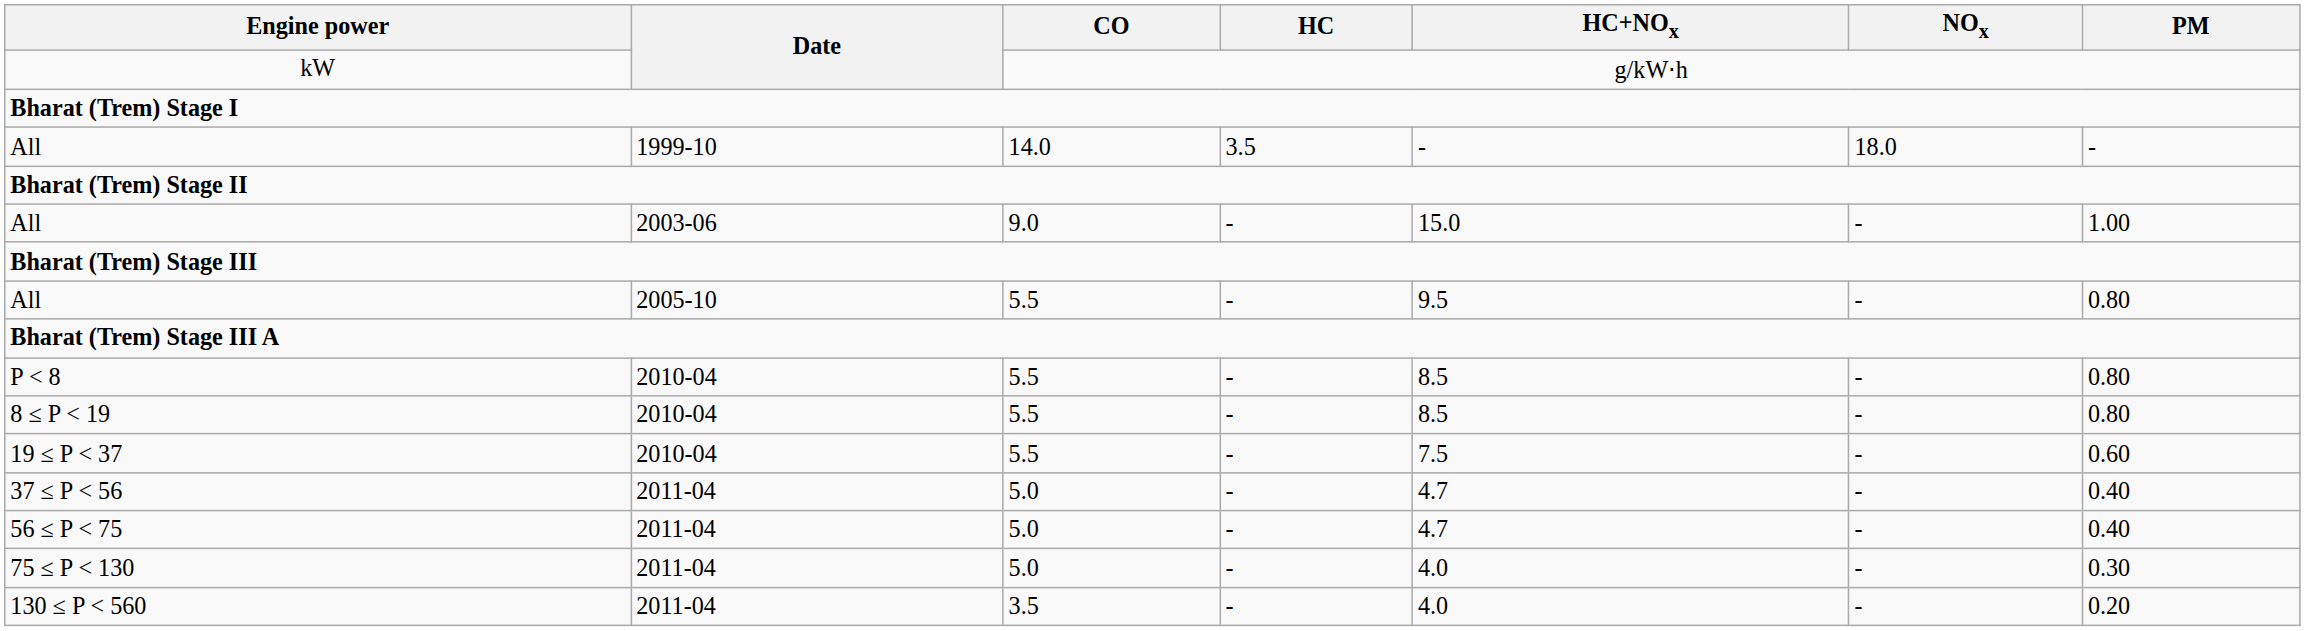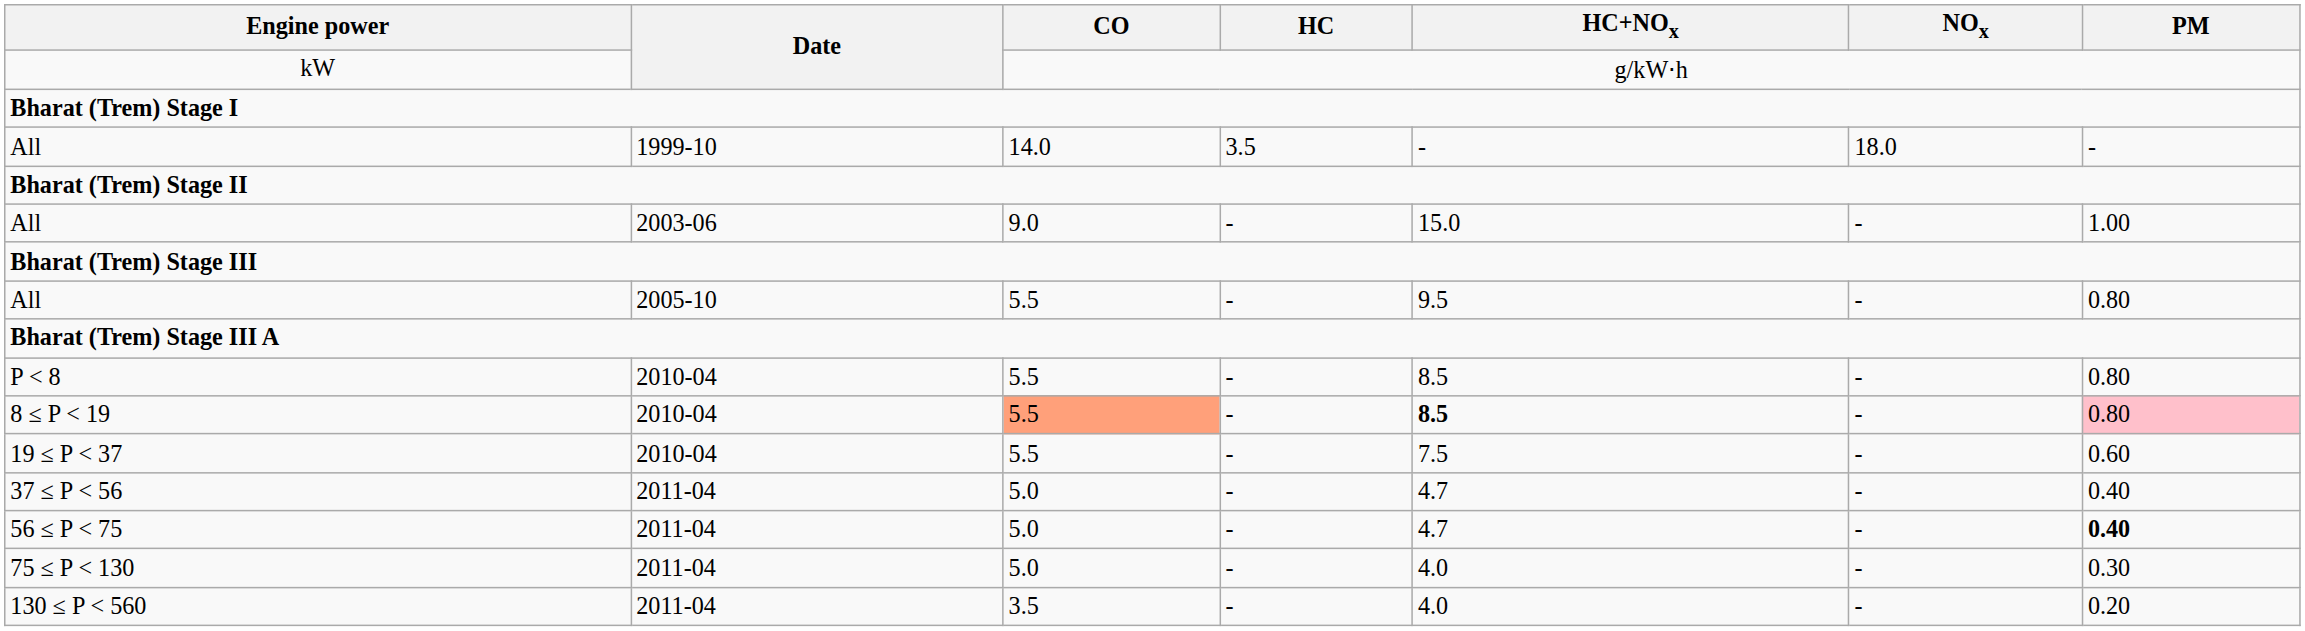(1024, 414) no background -> (1024, 414) lightsalmon background
(1433, 414) normal -> (1433, 414) bold
(2109, 414) no background -> (2109, 414) pink background
(2109, 529) normal -> (2109, 529) bold
